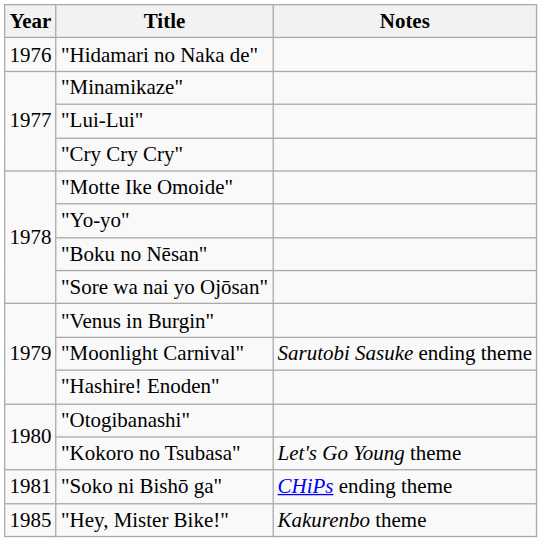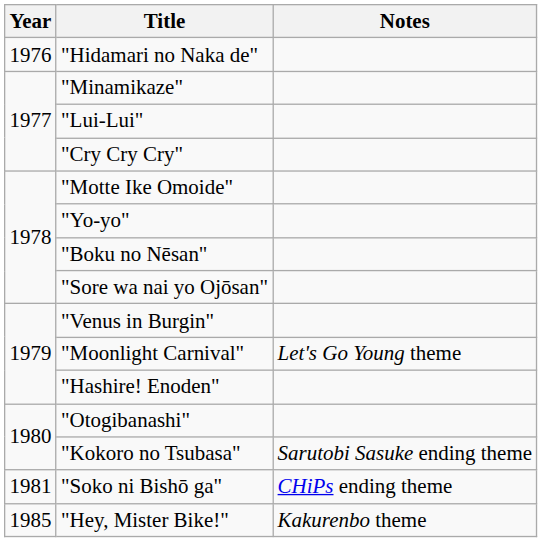(405, 353) Sarutobi Sasuke ending theme -> (369, 353) Let's Go Young theme
(369, 453) Let's Go Young theme -> (405, 453) Sarutobi Sasuke ending theme
